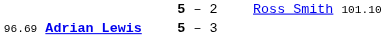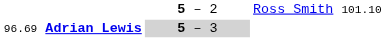(197, 29) no background -> (197, 29) lightgrey background
